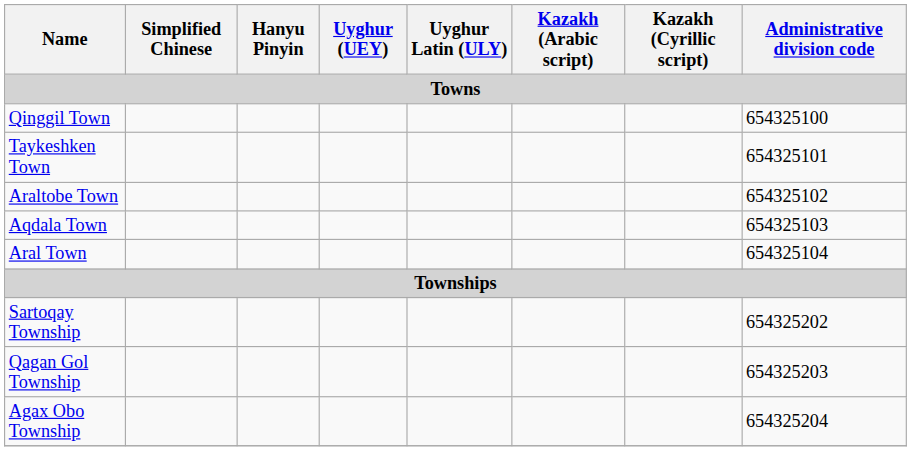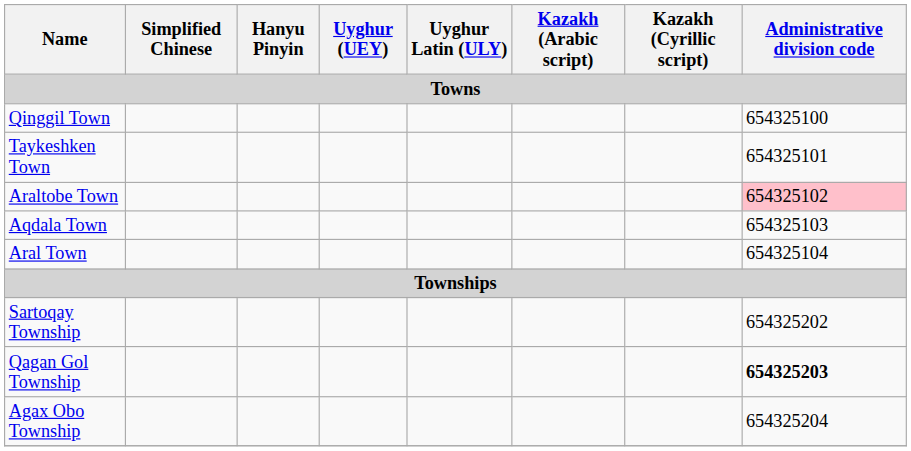(787, 196) no background -> (787, 196) pink background
(787, 371) normal -> (787, 371) bold
